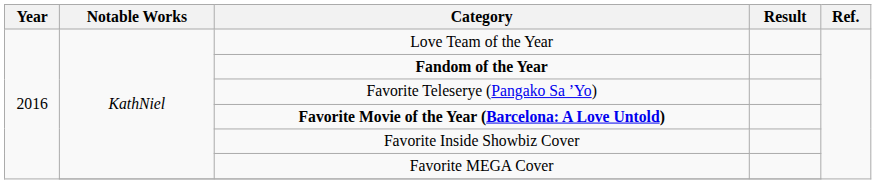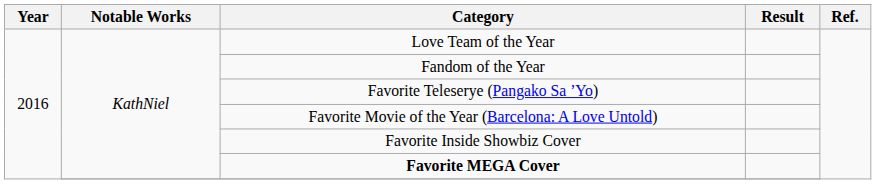(482, 66) bold -> (483, 66) normal
(482, 116) bold -> (483, 116) normal
(482, 166) normal -> (483, 166) bold
